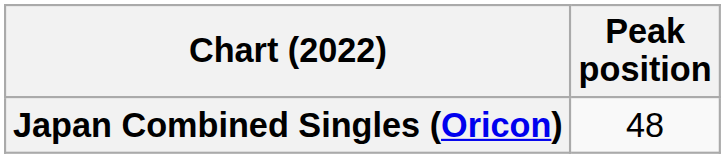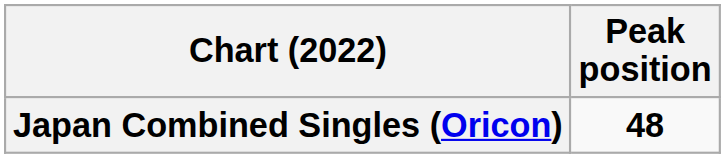(645, 124) normal -> (645, 124) bold
